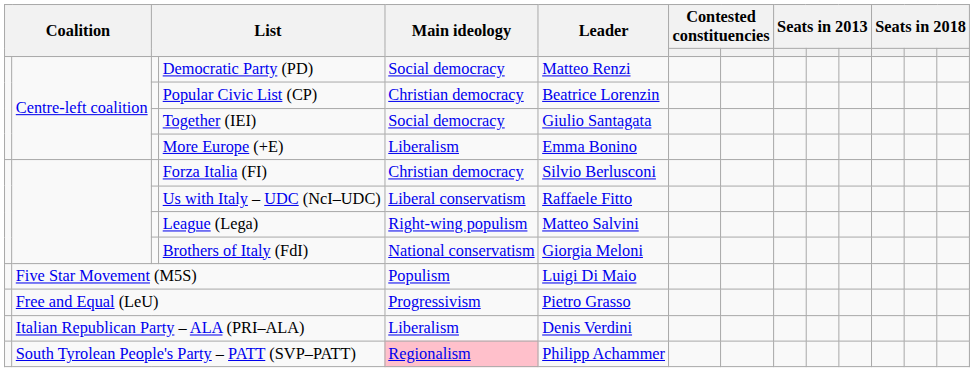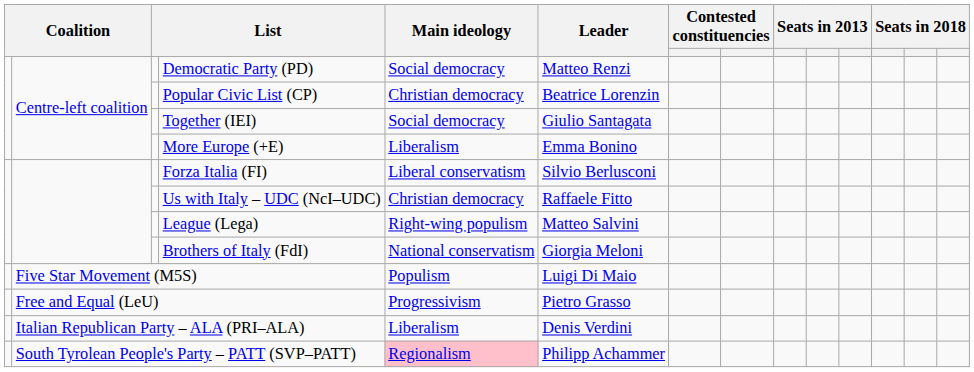(456, 172) Christian democracy -> (457, 172) Liberal conservatism
(457, 198) Liberal conservatism -> (456, 198) Christian democracy
